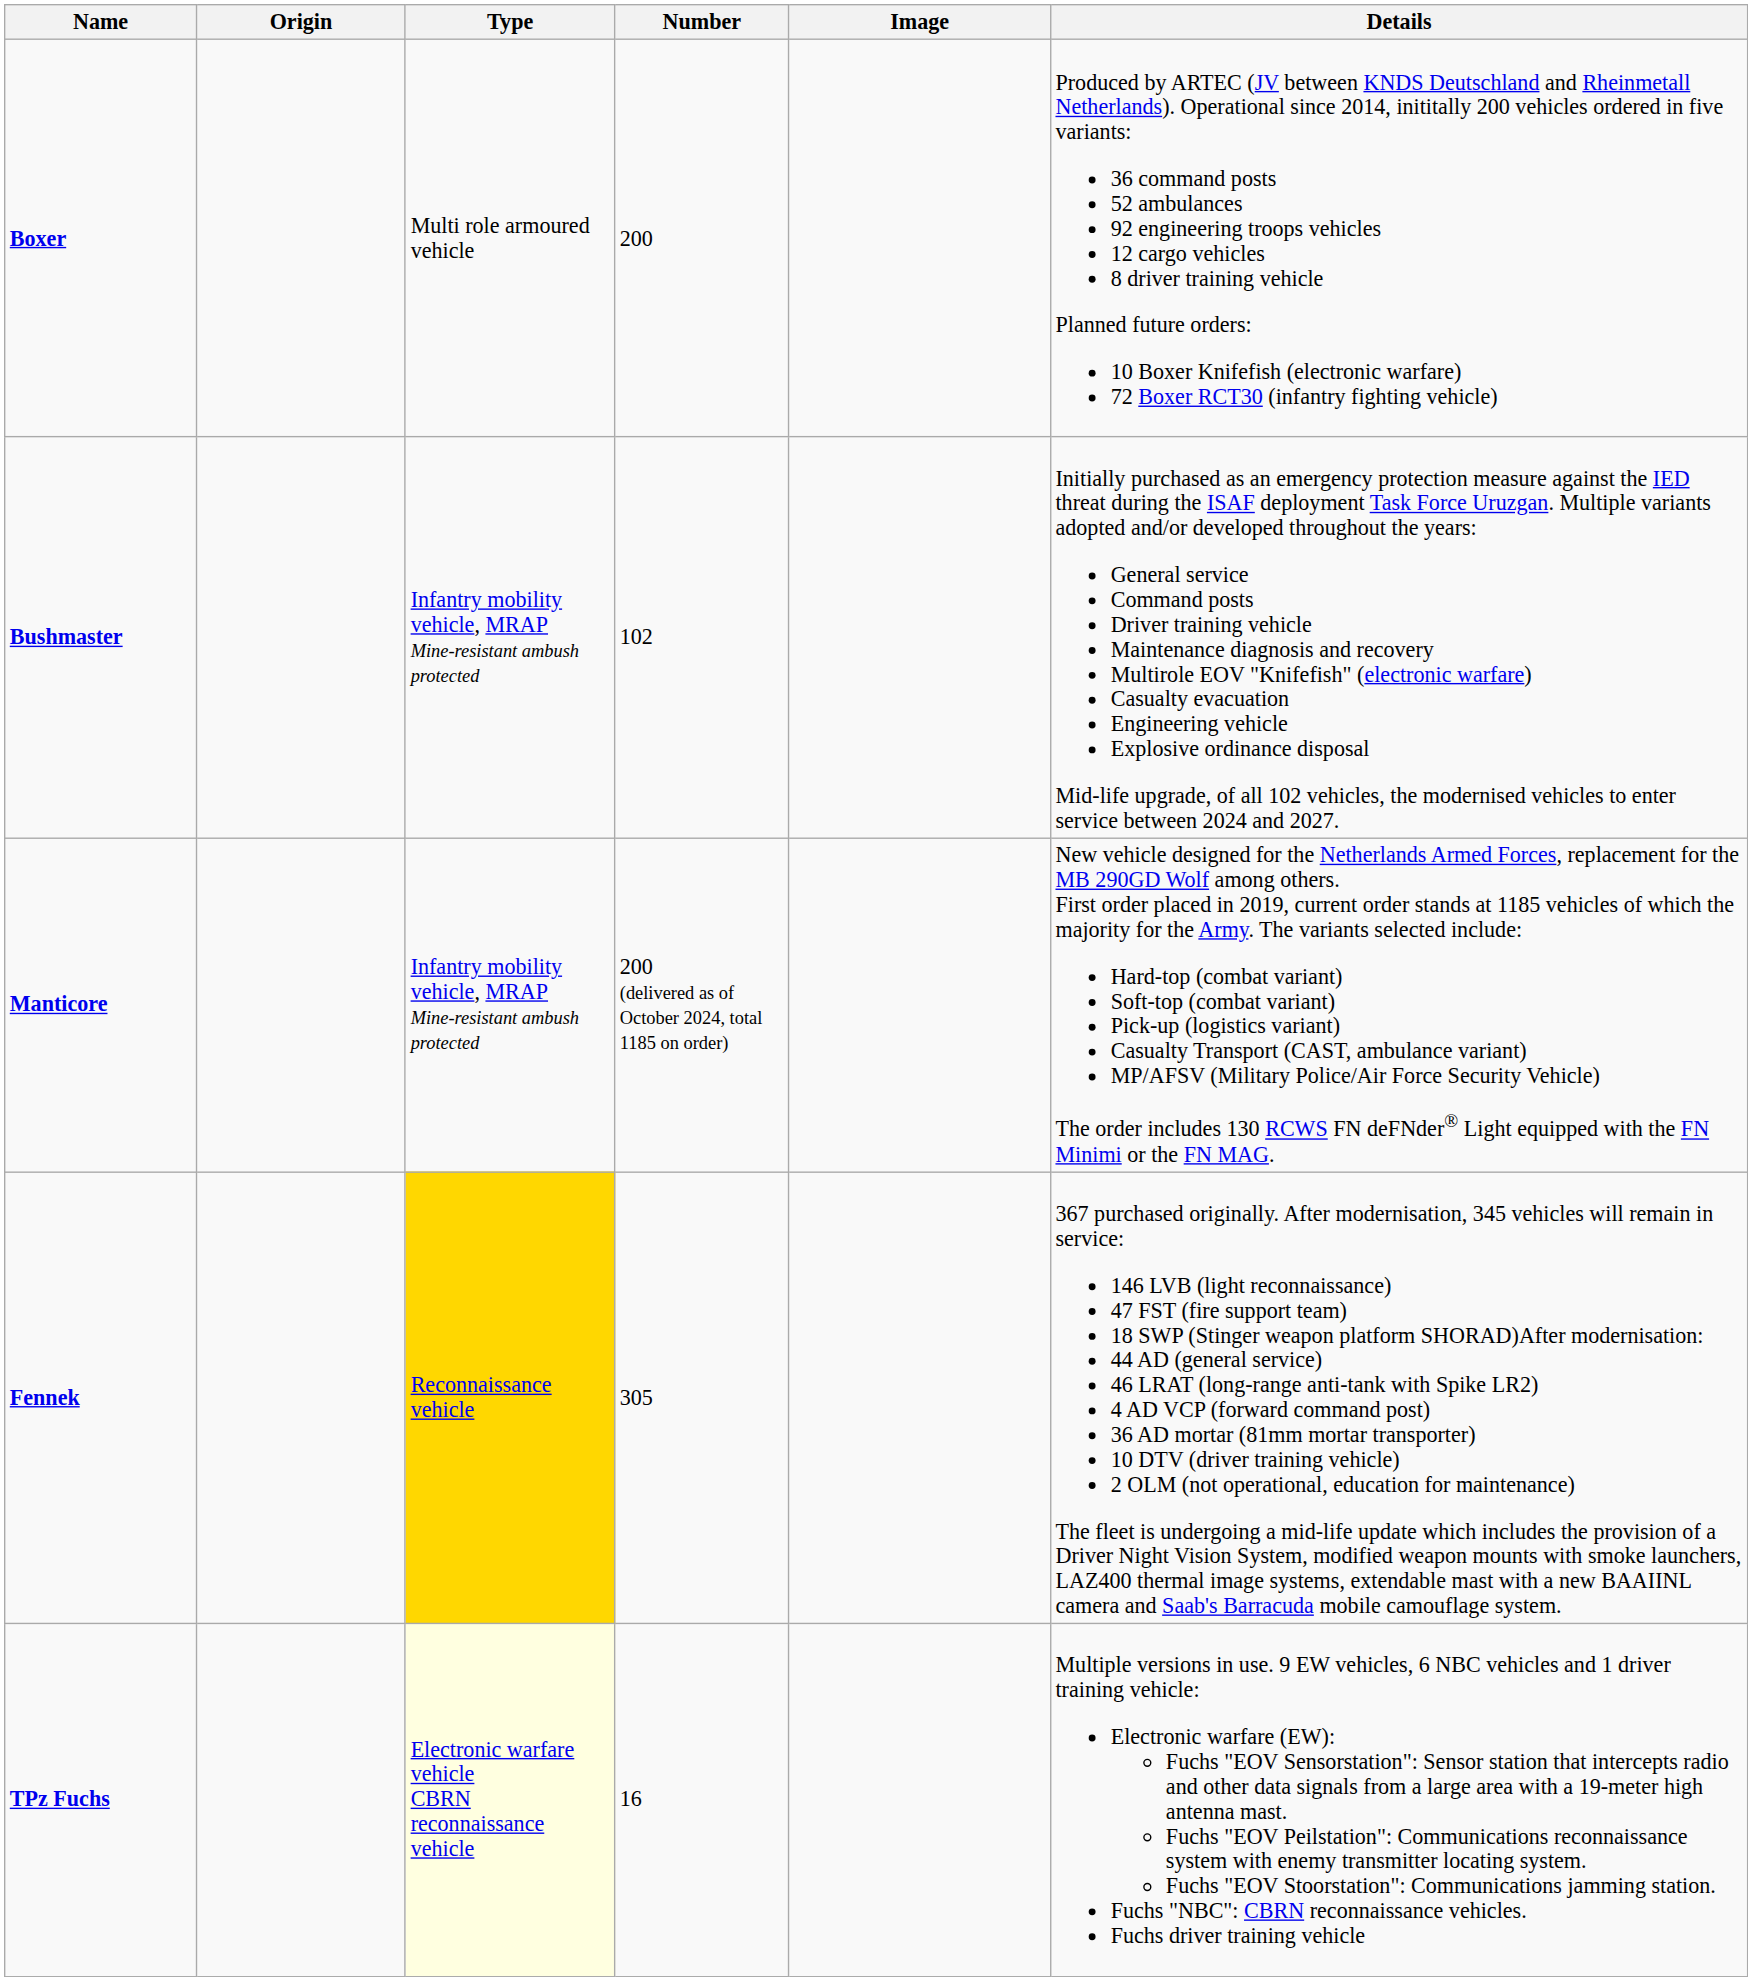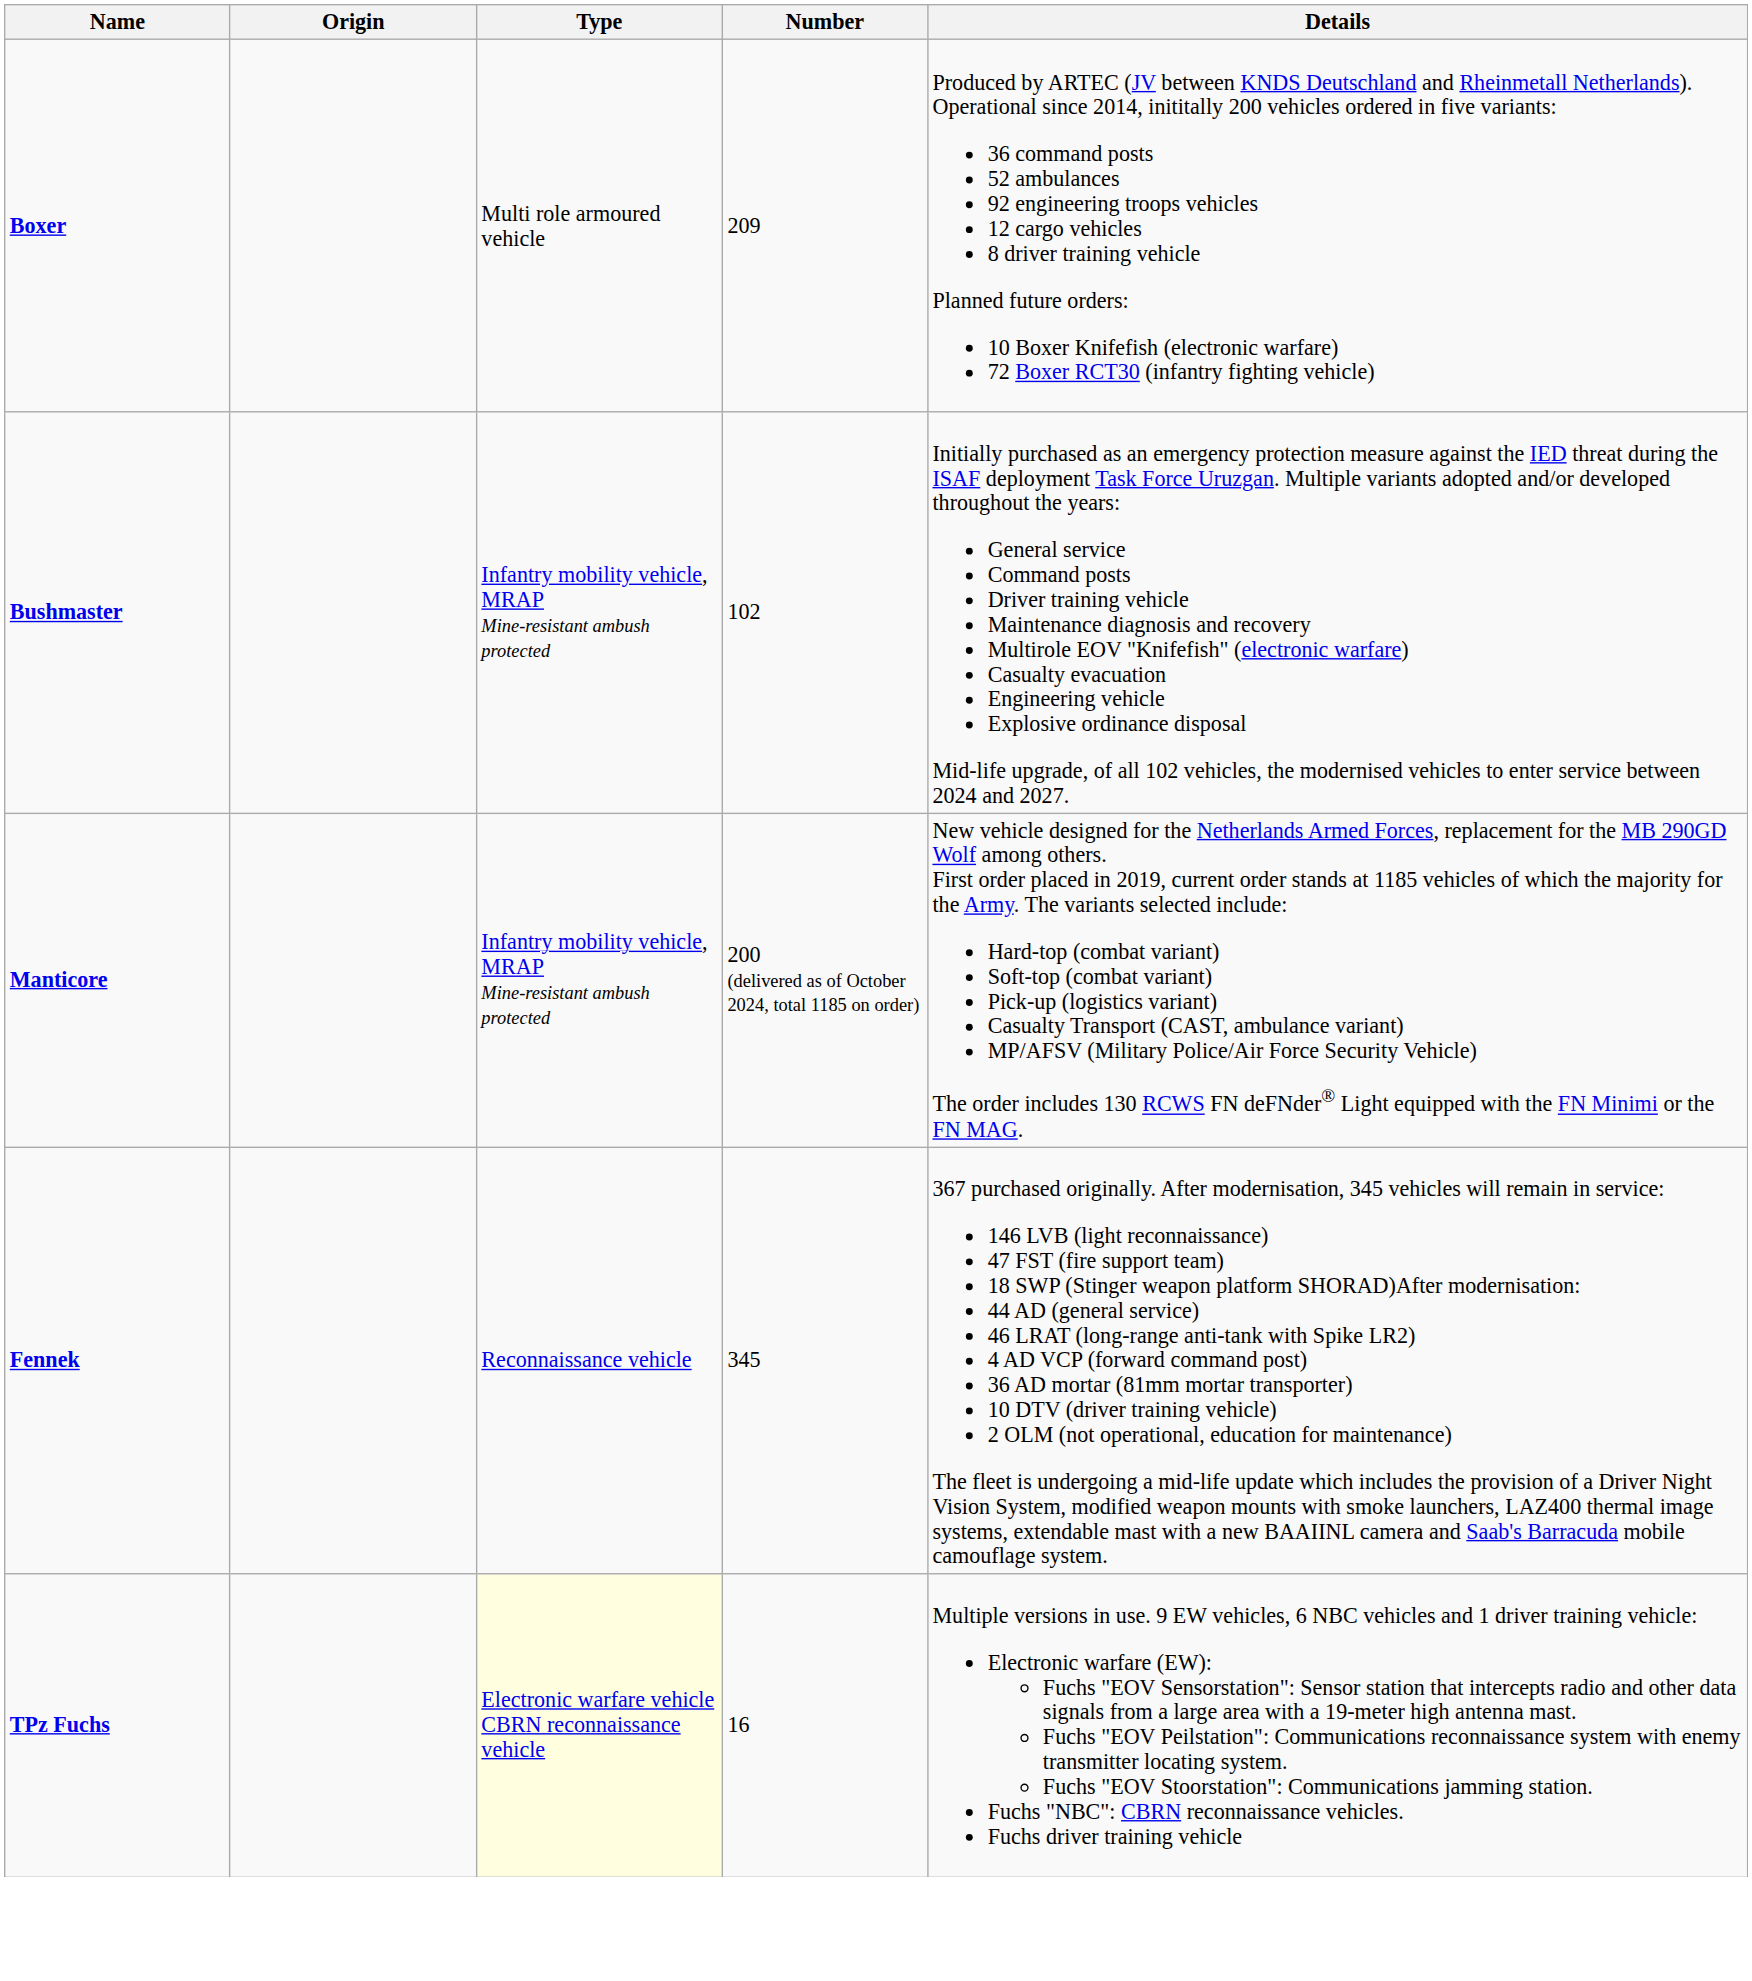- column: (920, 22)
(636, 237) 200 -> (744, 225) 209
(481, 1397) gold background -> (587, 1360) no background
(636, 1397) 305 -> (744, 1360) 345
